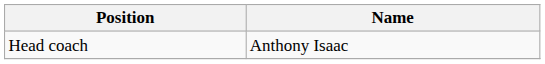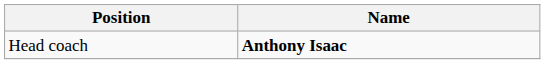(299, 44) normal -> (294, 44) bold
